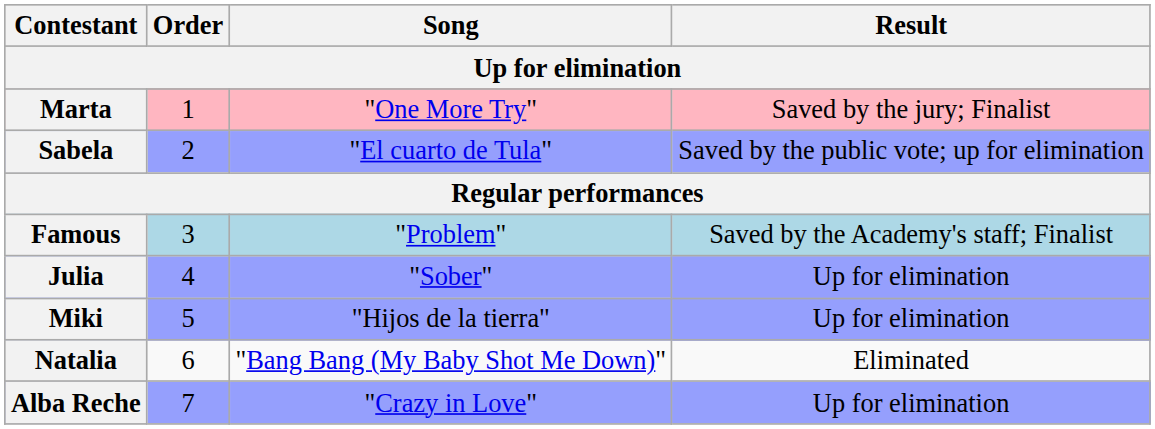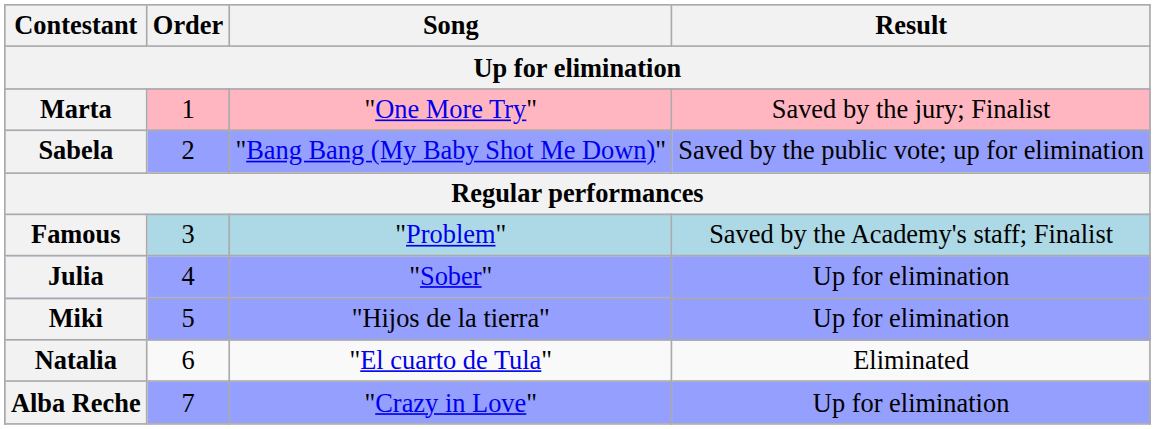(451, 151) "El cuarto de Tula" -> (451, 151) "Bang Bang (My Baby Shot Me Down)"
(451, 360) "Bang Bang (My Baby Shot Me Down)" -> (451, 360) "El cuarto de Tula"
